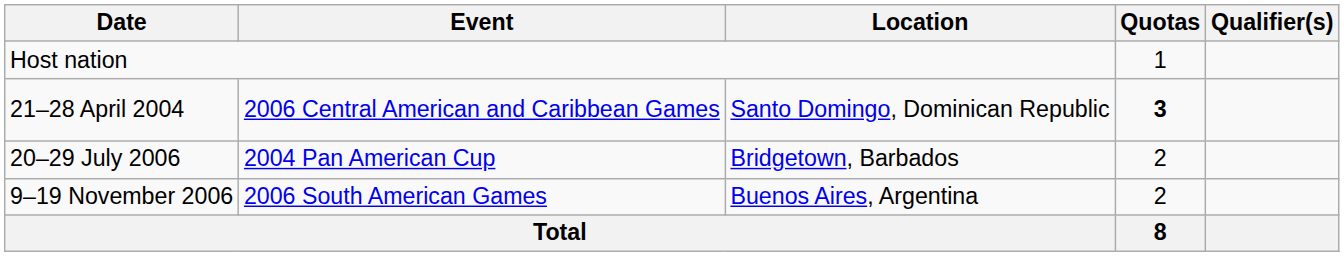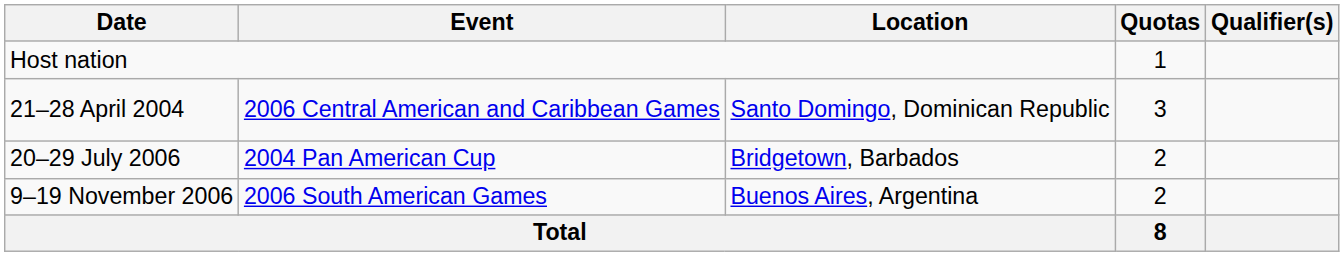(1160, 109) bold -> (1160, 109) normal
